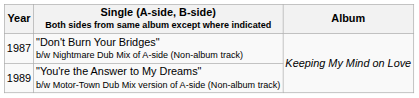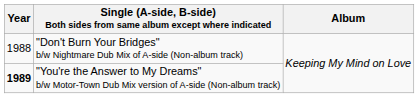(19, 48) 1987 -> (19, 48) 1988
(19, 78) normal -> (19, 78) bold
